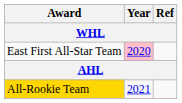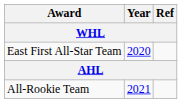(139, 51) pink background -> (139, 51) no background
(48, 88) gold background -> (48, 88) no background
